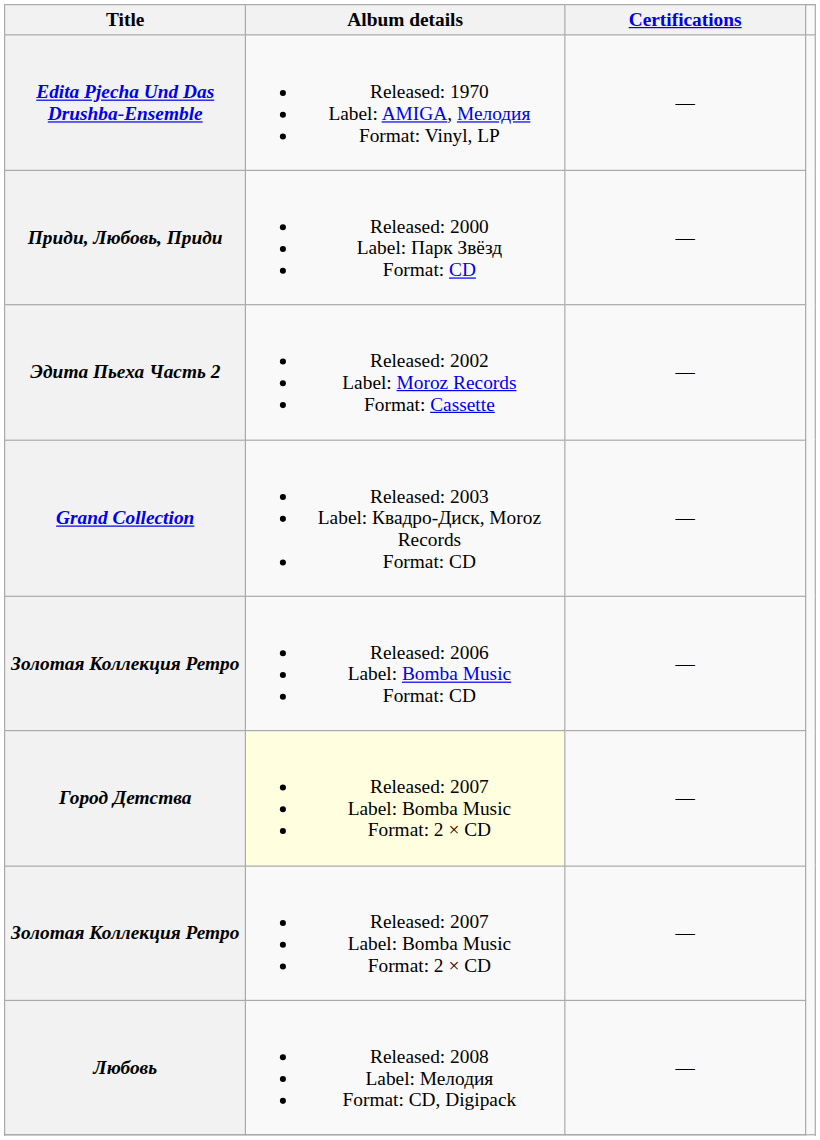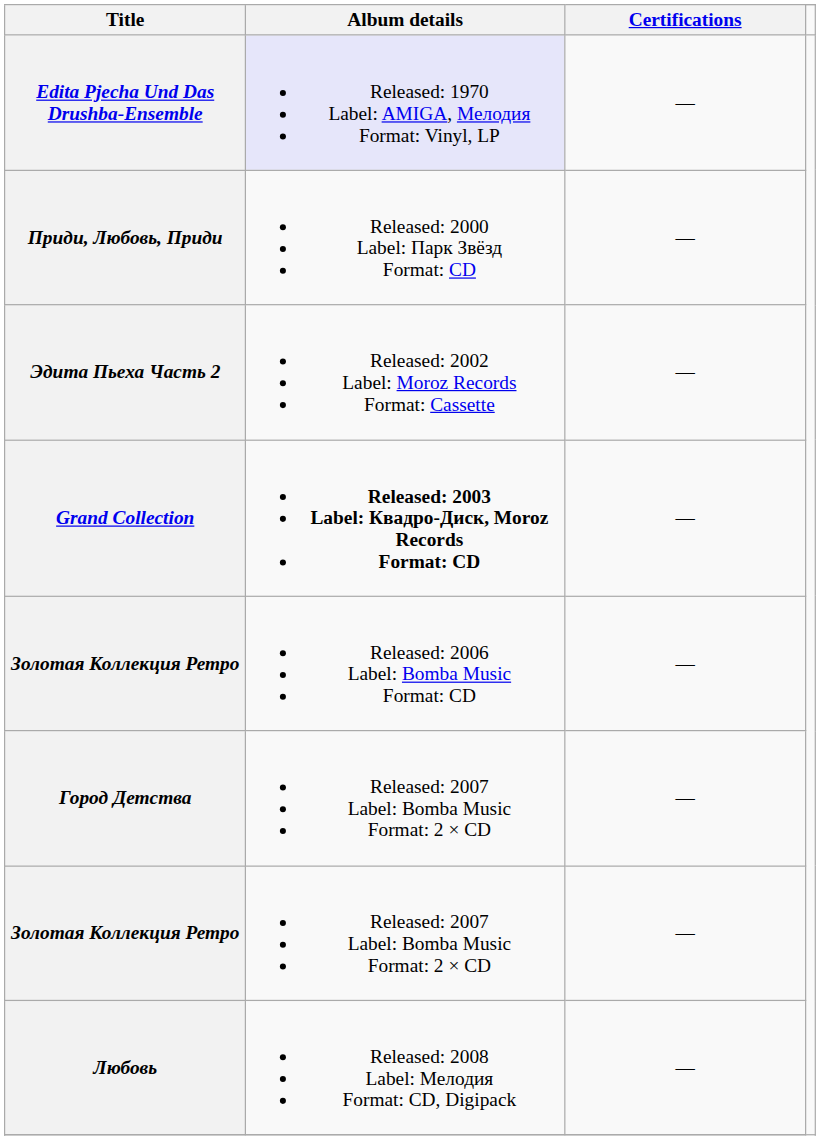(405, 114) no background -> (405, 114) lavender background
(405, 529) normal -> (405, 529) bold
(405, 809) lightyellow background -> (405, 809) no background
